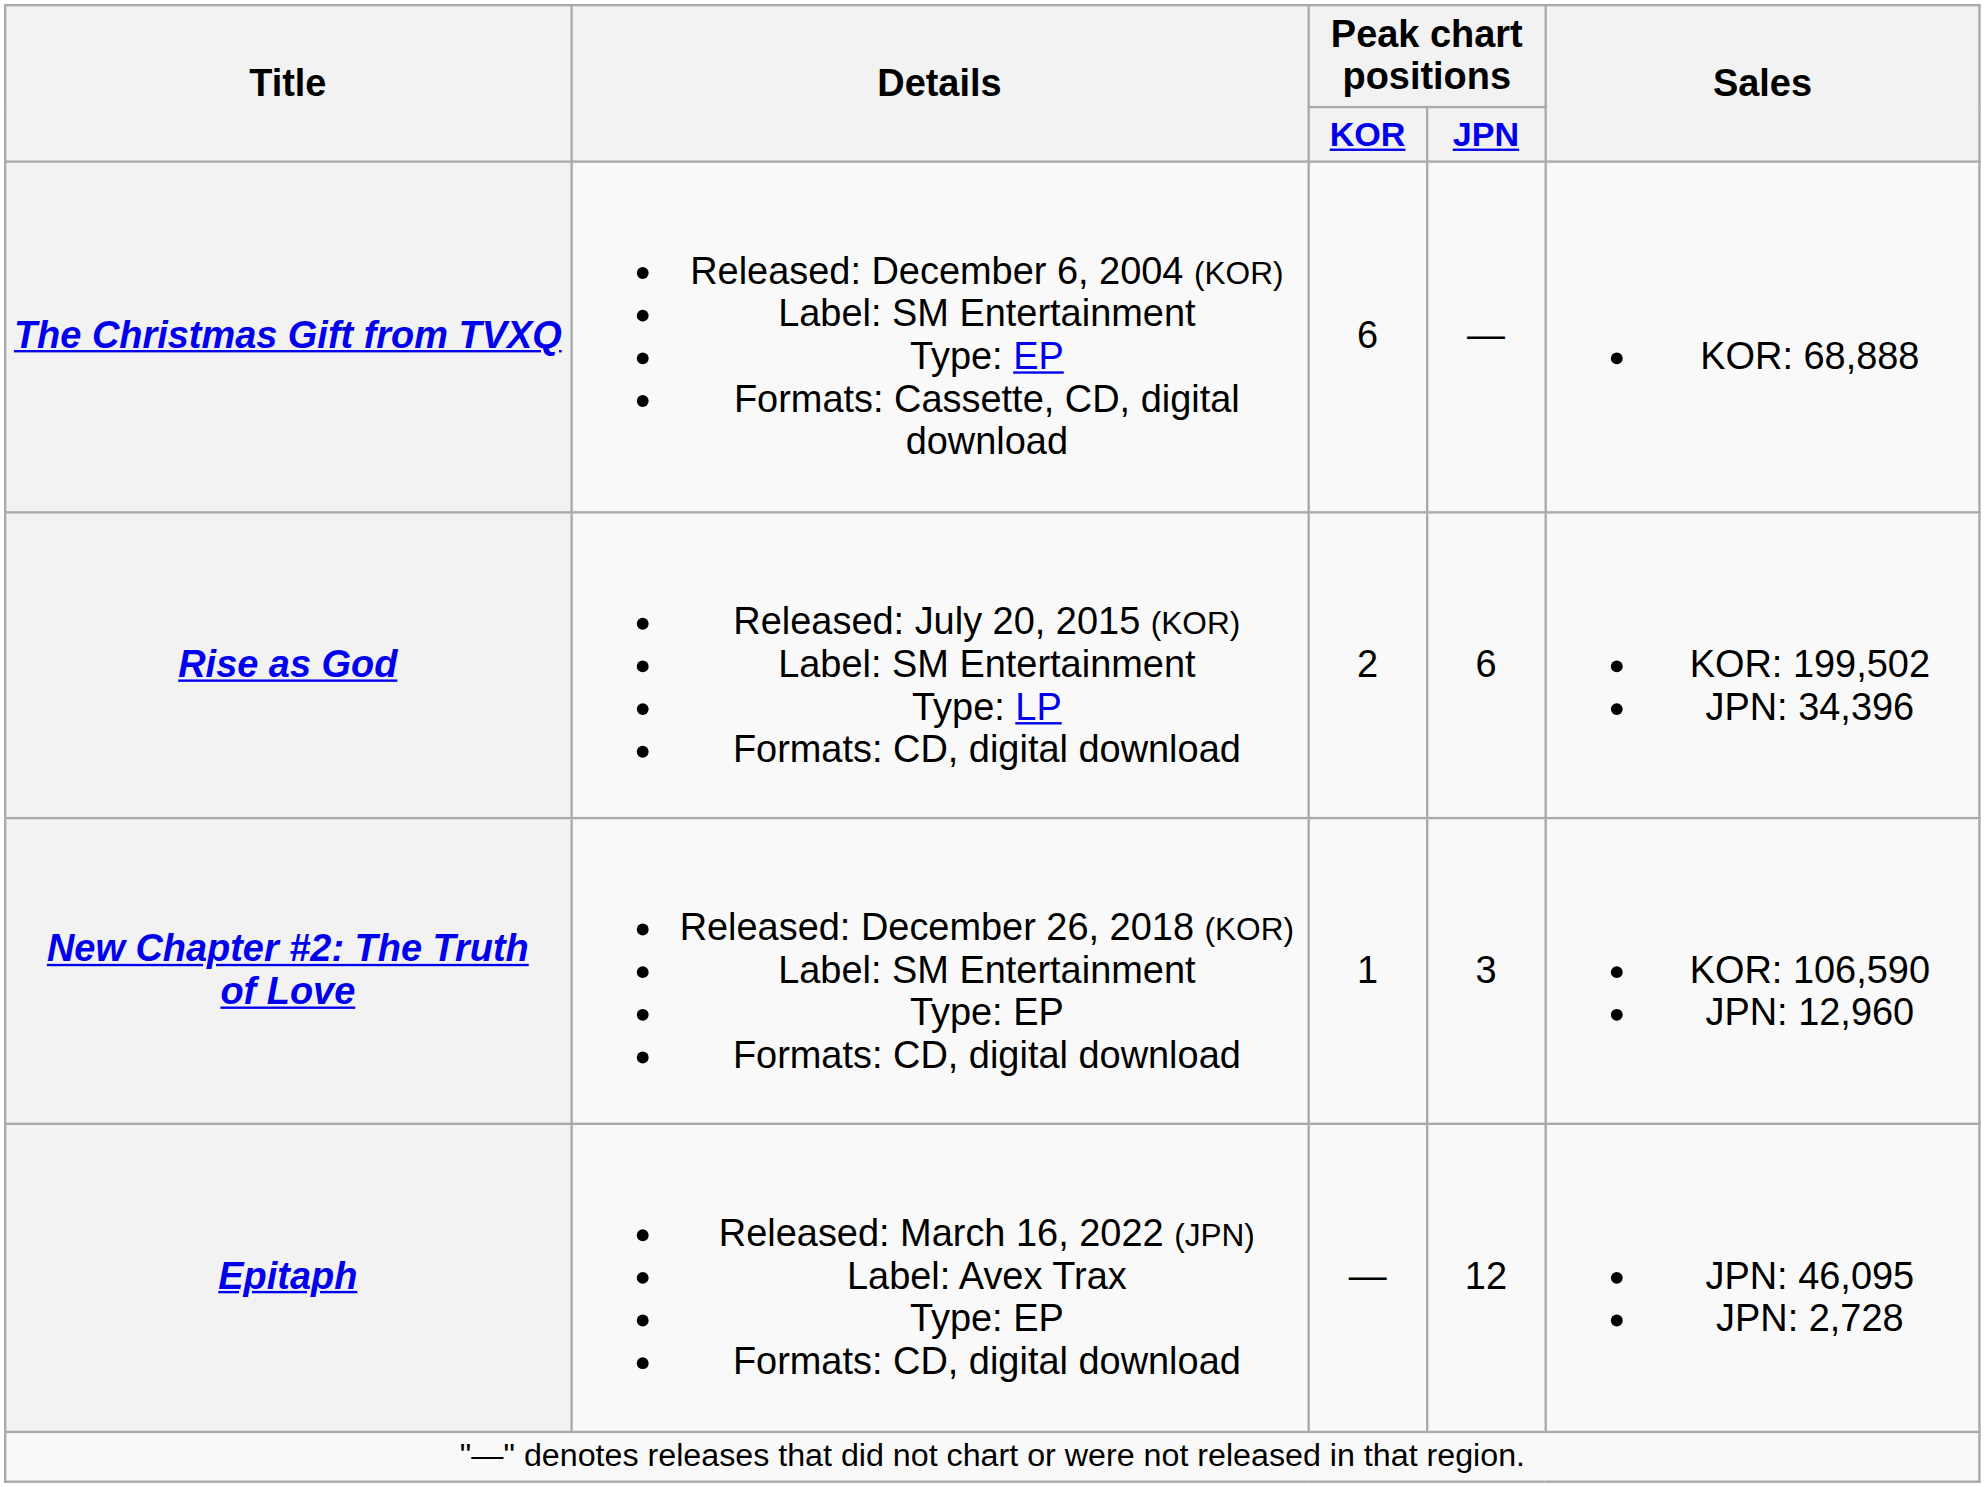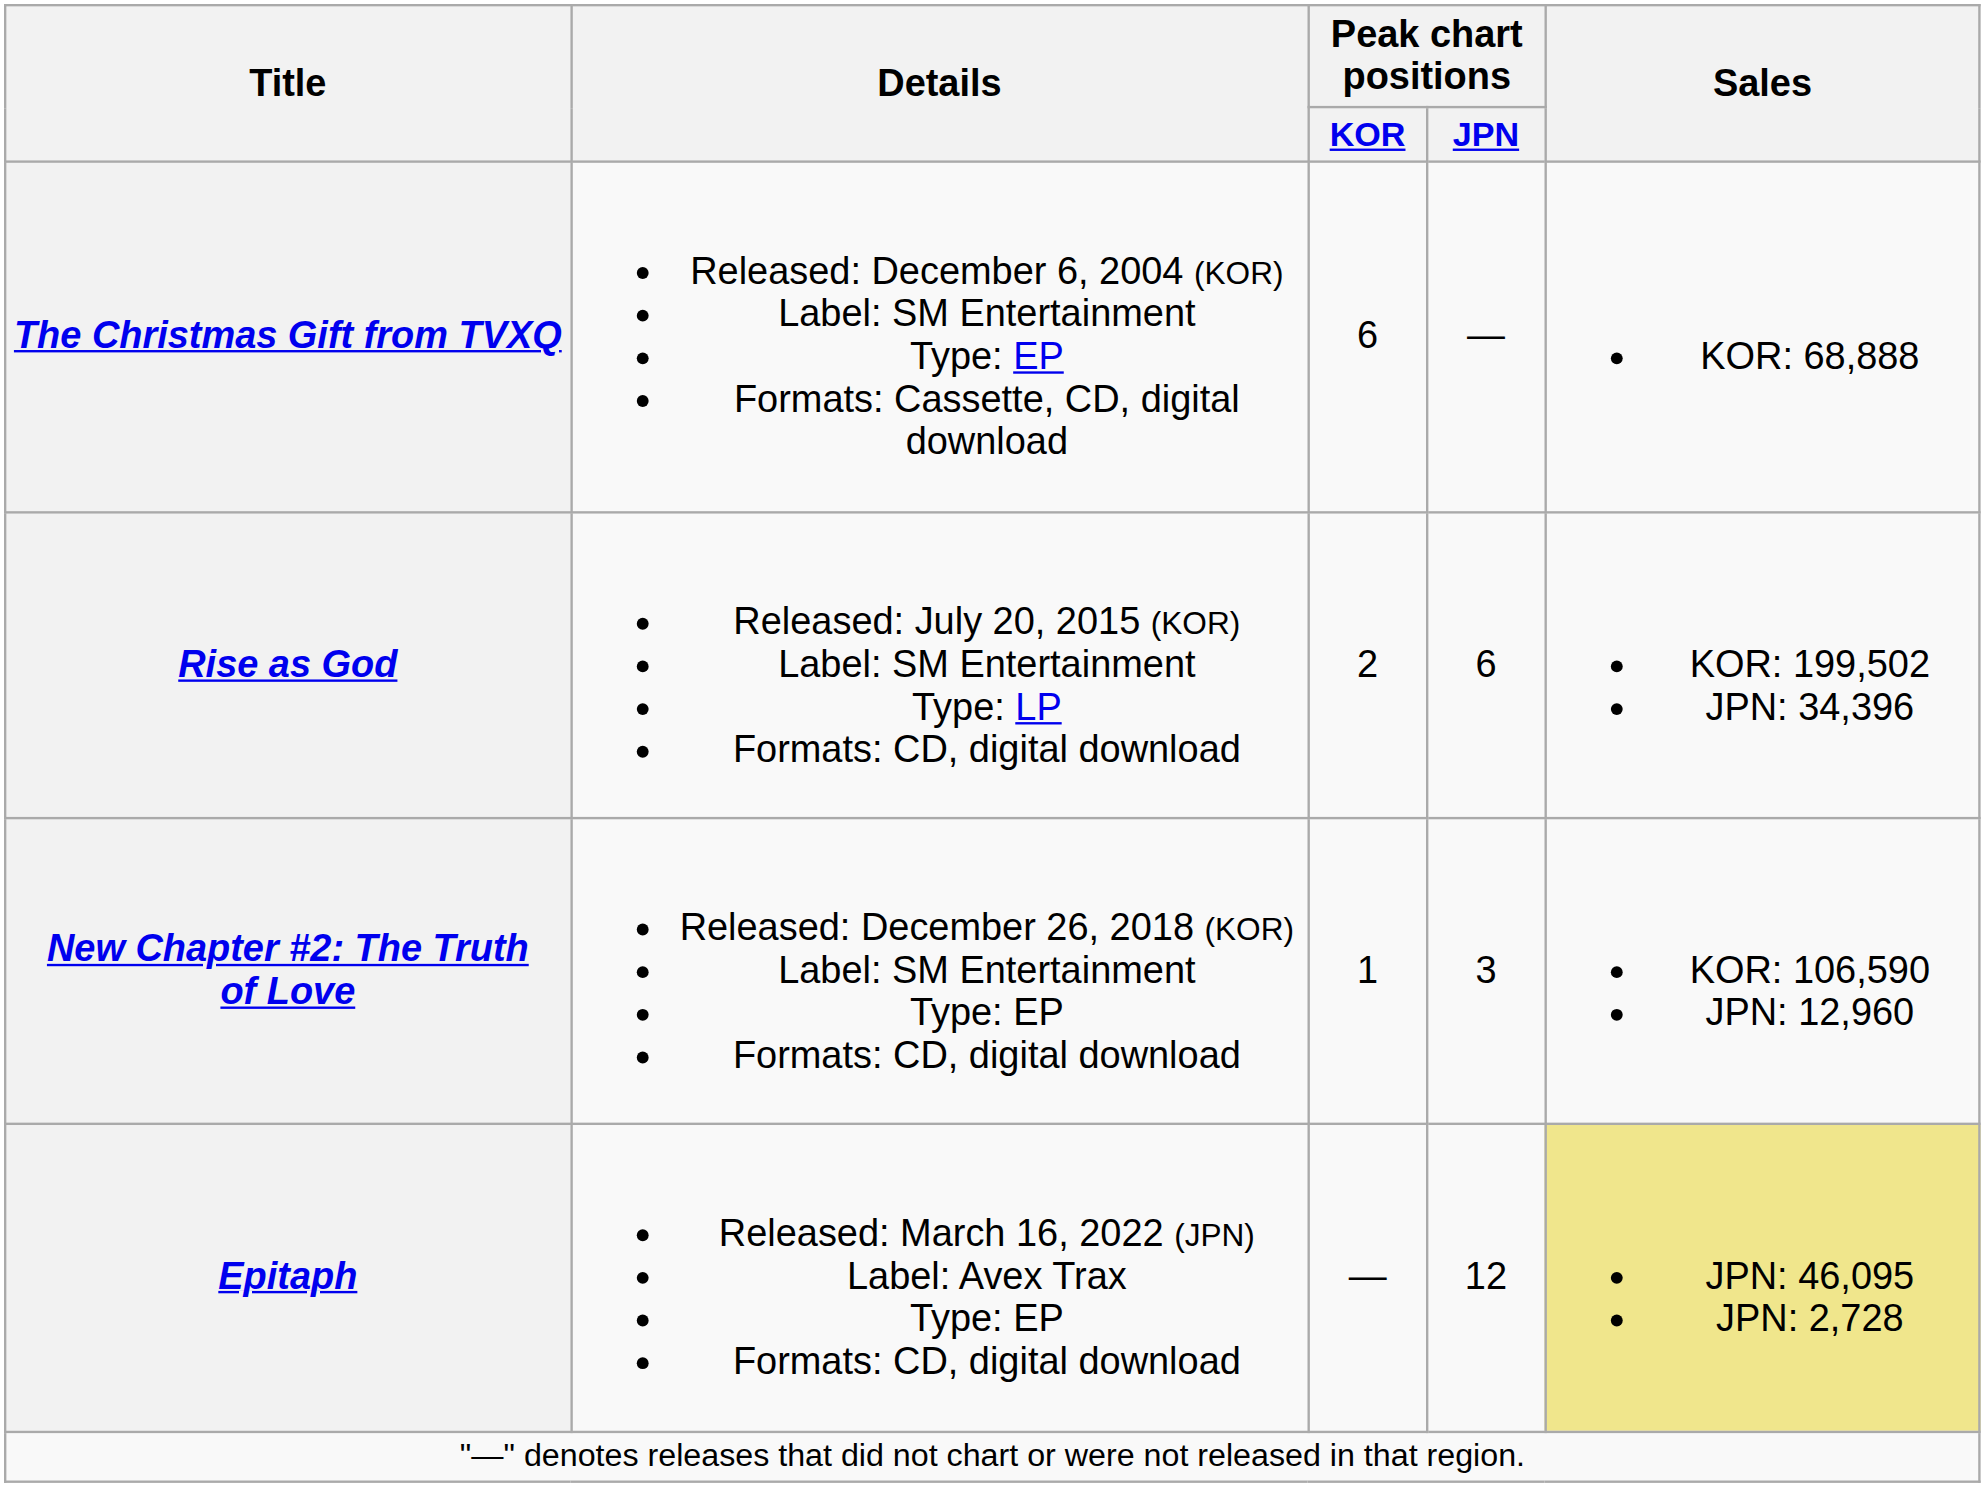(1762, 1299) no background -> (1762, 1299) khaki background
